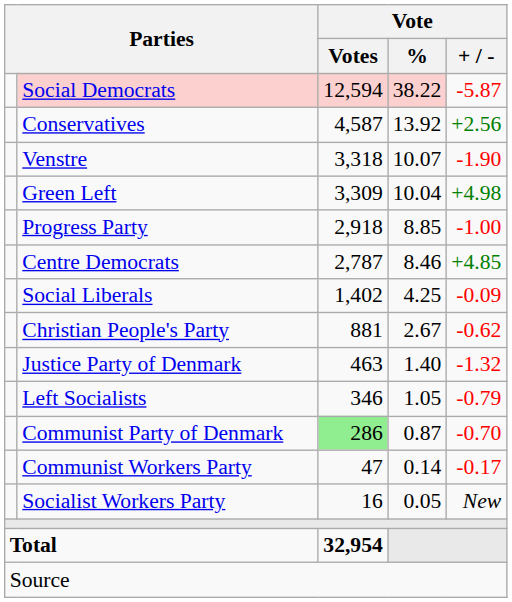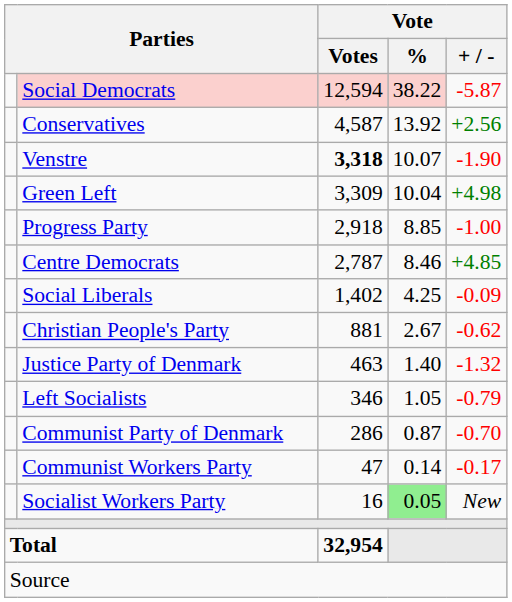(358, 158) normal -> (358, 158) bold
(367, 432) lightgreen background -> (367, 432) no background
(422, 501) no background -> (422, 501) lightgreen background
